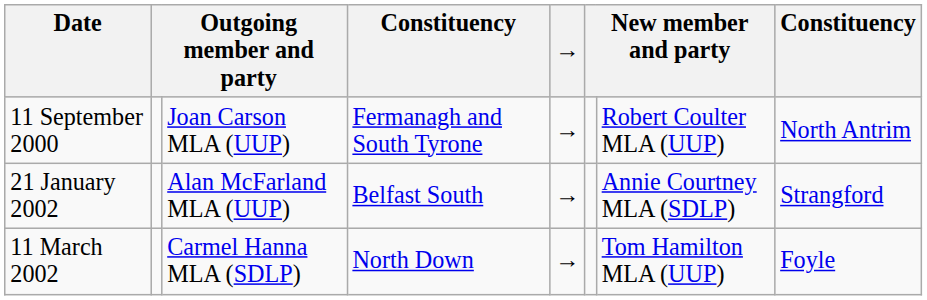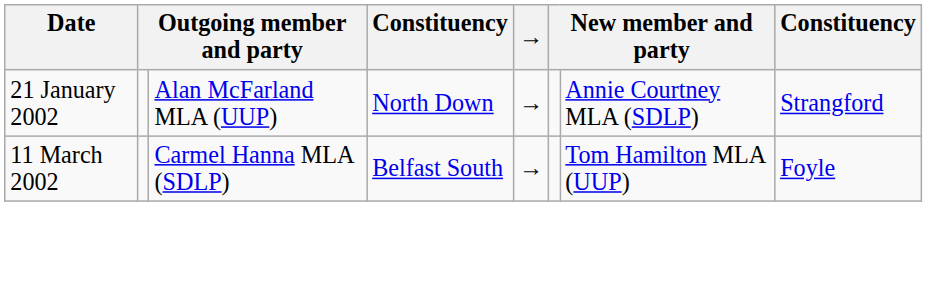- row: (77, 129)
(418, 195) Belfast South -> (433, 102) North Down
(413, 260) North Down -> (438, 168) Belfast South
